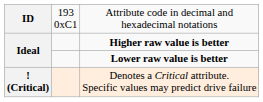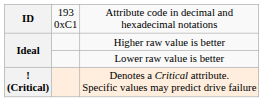(169, 42) bold -> (169, 42) normal
(169, 59) bold -> (169, 59) normal
